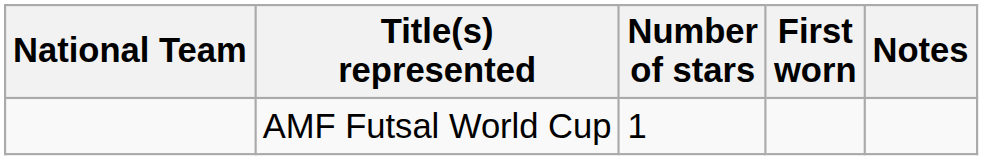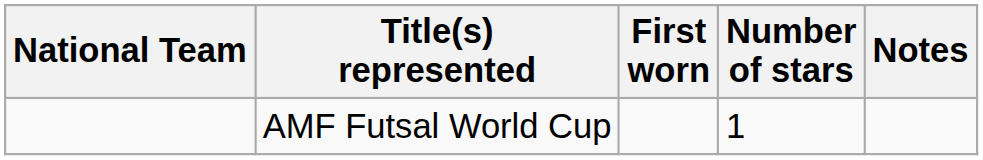columns swapped: (815, 51) <-> (693, 51)
